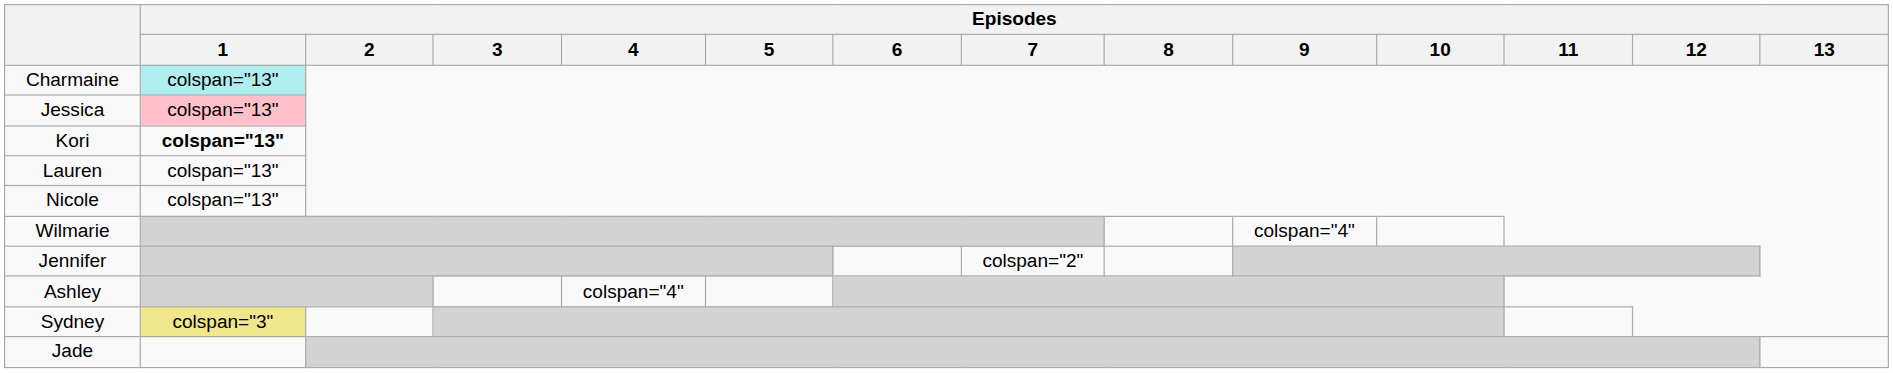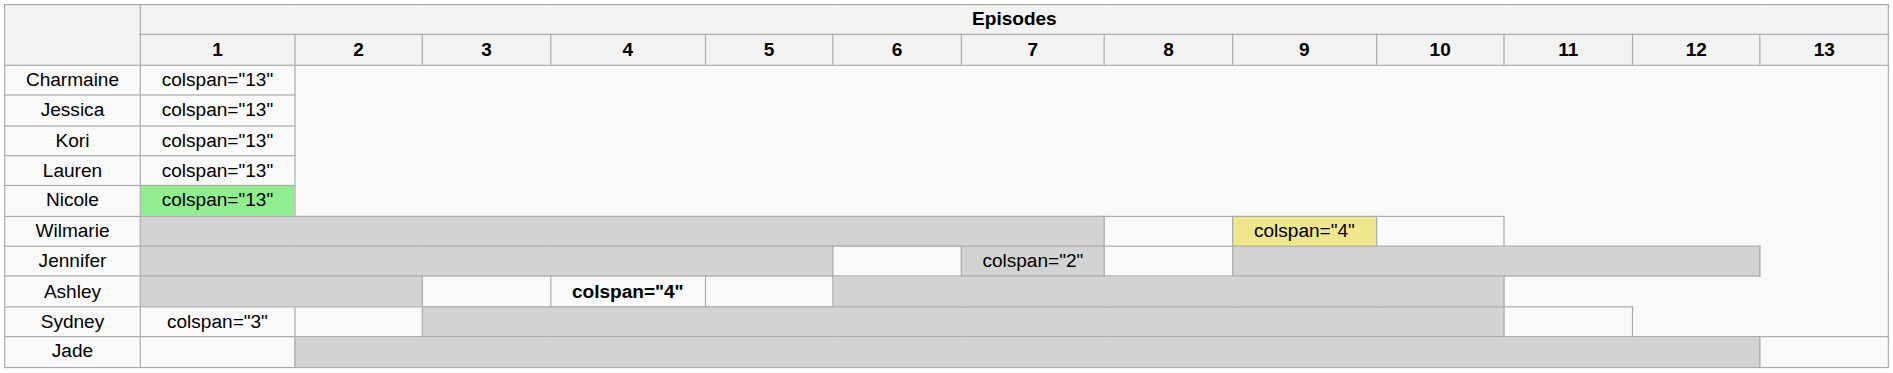(223, 79) paleturquoise background -> (217, 79) no background
(223, 110) pink background -> (217, 110) no background
(223, 140) bold -> (217, 140) normal
(223, 200) no background -> (217, 200) lightgreen background
(1304, 230) no background -> (1304, 230) khaki background
(1033, 261) no background -> (1033, 261) lightgrey background
(633, 291) normal -> (628, 291) bold
(223, 321) khaki background -> (217, 321) no background
